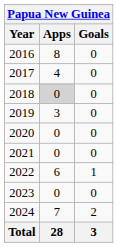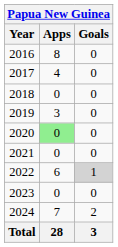(57, 93) lightgrey background -> (57, 93) no background
(57, 133) no background -> (57, 133) lightgreen background
(94, 172) no background -> (94, 172) lightgrey background
